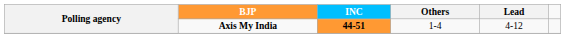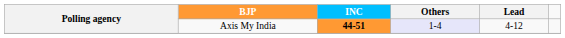(248, 26) bold -> (248, 26) normal
(435, 26) no background -> (435, 26) lavender background
